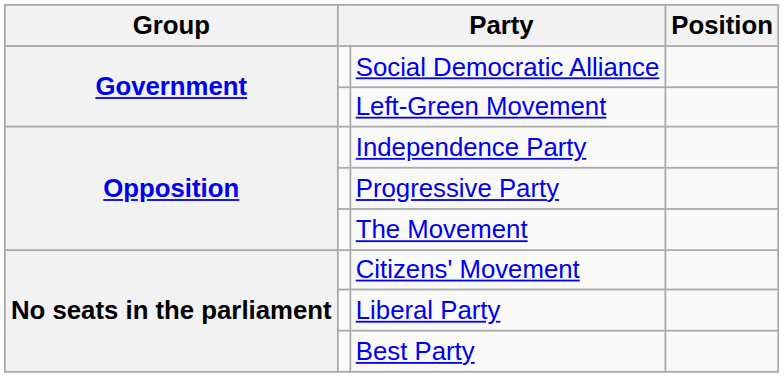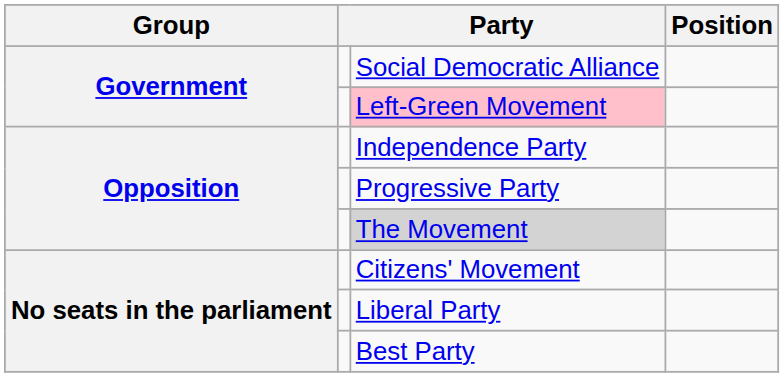(481, 107) no background -> (481, 107) pink background
(442, 229) no background -> (442, 229) lightgrey background
